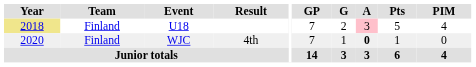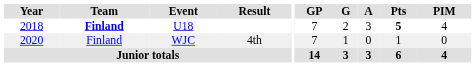(32, 26) khaki background -> (32, 26) no background
(102, 26) normal -> (104, 26) bold
(367, 26) pink background -> (368, 26) no background
(397, 26) normal -> (398, 26) bold
(367, 40) bold -> (368, 40) normal
